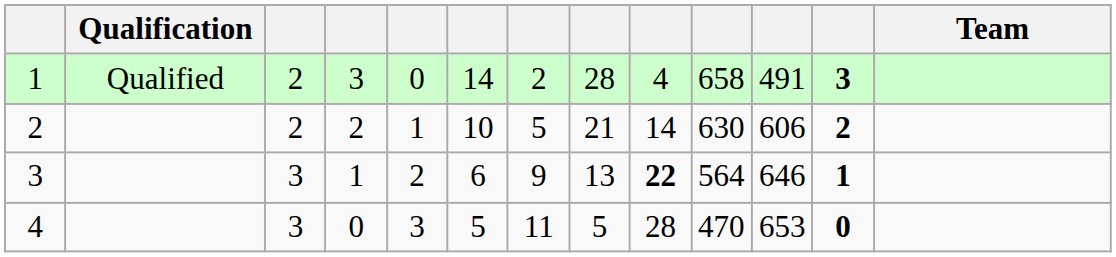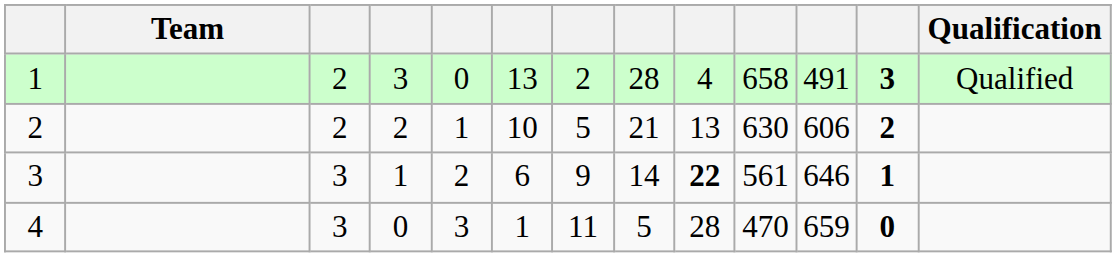columns swapped: (993, 29) <-> (165, 29)
(478, 78) 14 -> (522, 78) 13
(660, 127) 14 -> (705, 127) 13
(600, 176) 13 -> (644, 176) 14
(721, 176) 564 -> (766, 176) 561
(478, 226) 5 -> (522, 226) 1
(782, 226) 653 -> (826, 226) 659
